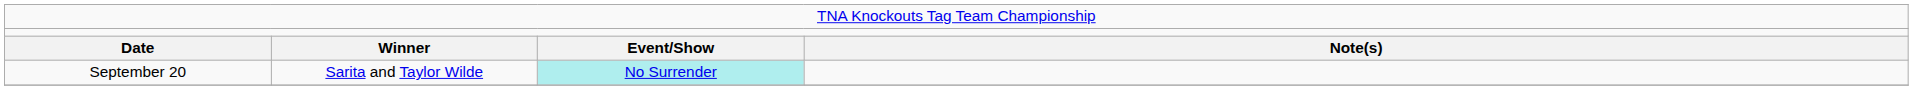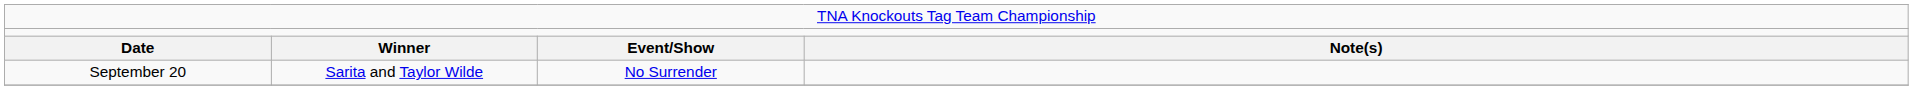(671, 72) paleturquoise background -> (671, 72) no background
